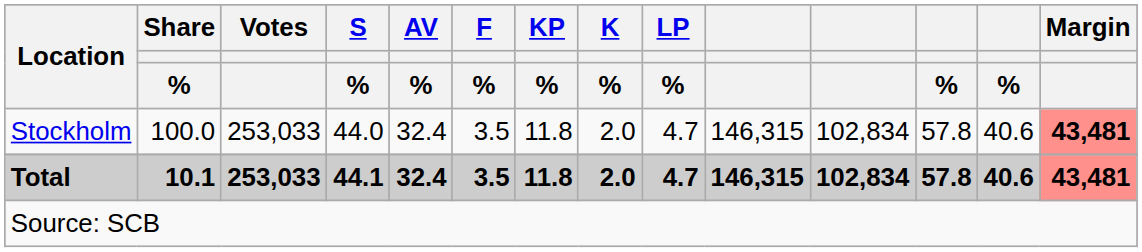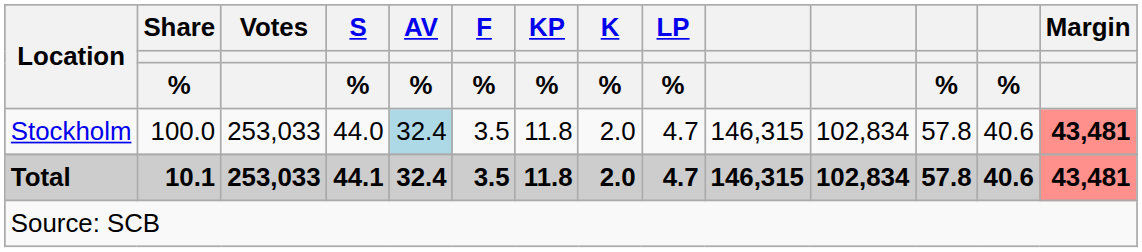(421, 131) no background -> (421, 131) lightblue background
